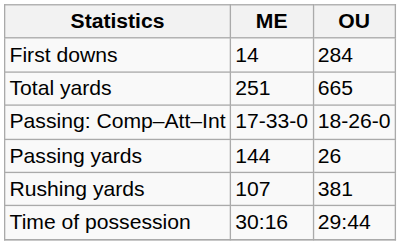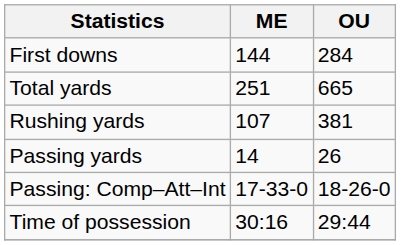(247, 54) 14 -> (253, 54) 144
rows swapped: (77, 188) <-> (118, 121)
(253, 155) 144 -> (247, 155) 14
